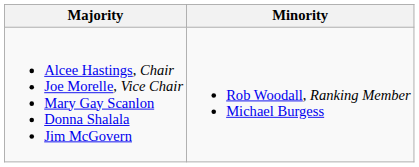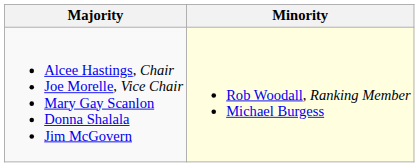(300, 103) no background -> (300, 103) lightyellow background
